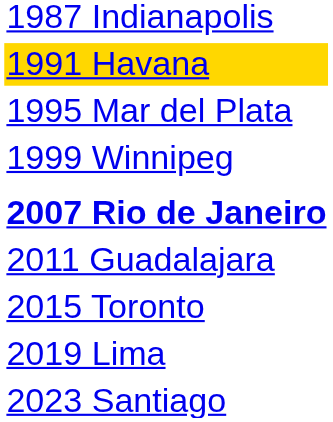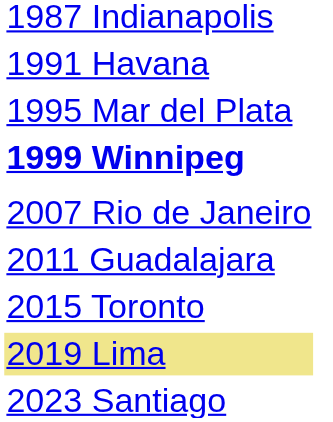(108, 63) gold background -> (108, 63) no background
(120, 157) normal -> (126, 157) bold
(166, 212) bold -> (159, 212) normal
(86, 353) no background -> (86, 353) khaki background
